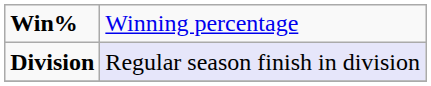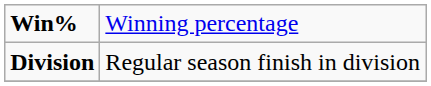(263, 61) lavender background -> (263, 61) no background
